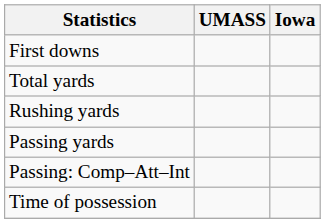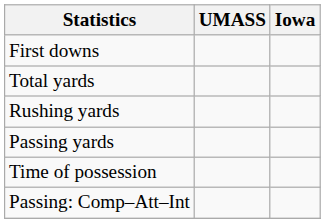rows swapped: (99, 172) <-> (83, 202)
